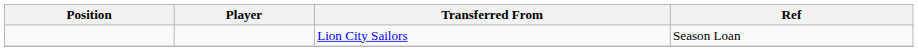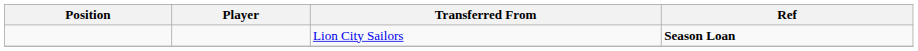(707, 35) normal -> (700, 35) bold
